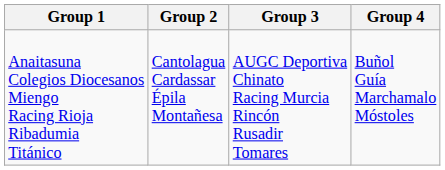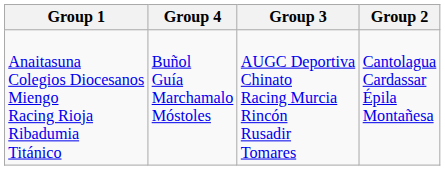columns swapped: (188, 17) <-> (395, 17)
